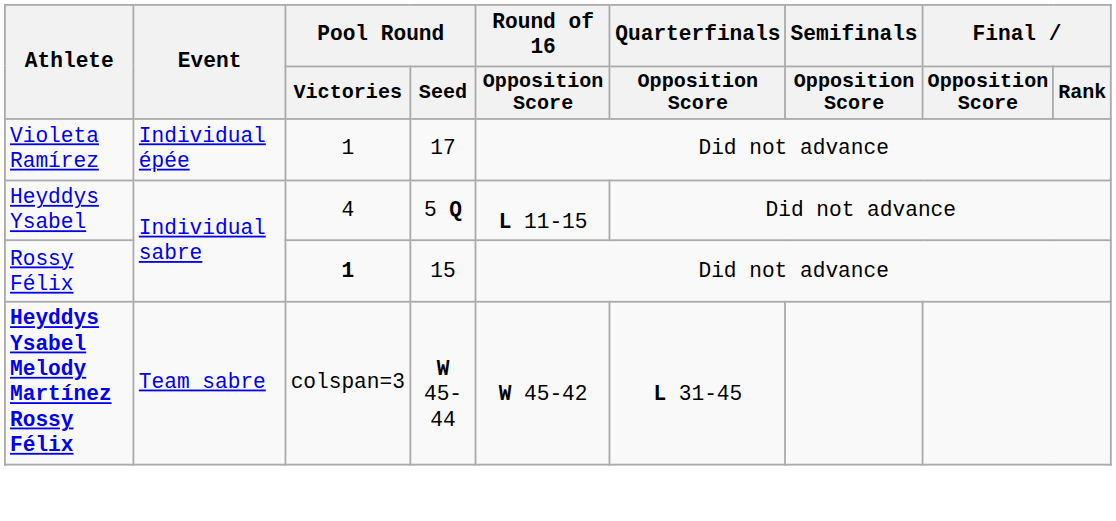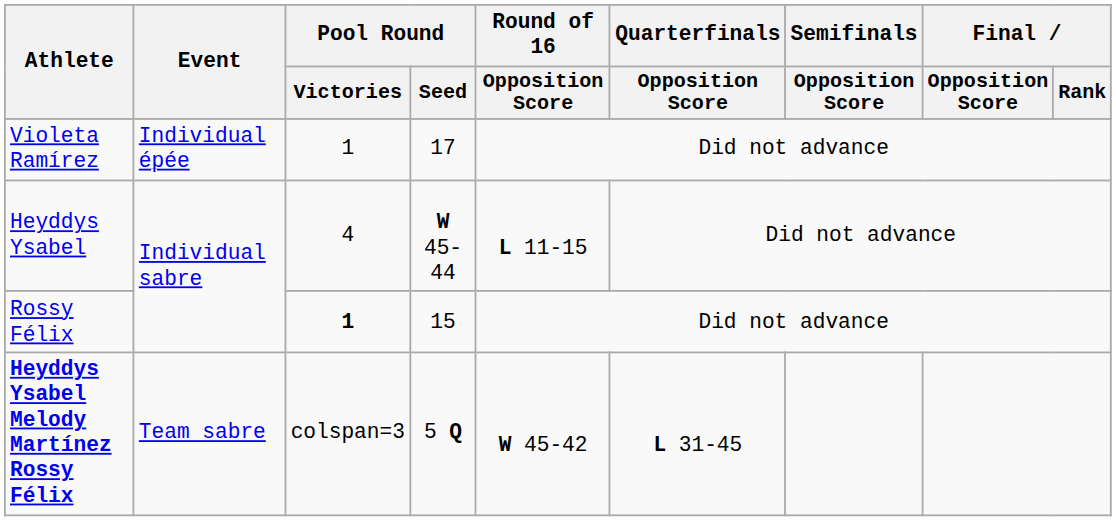(443, 210) 5 Q -> (443, 248) W 45-44
(443, 395) W 45-44 -> (443, 433) 5 Q
